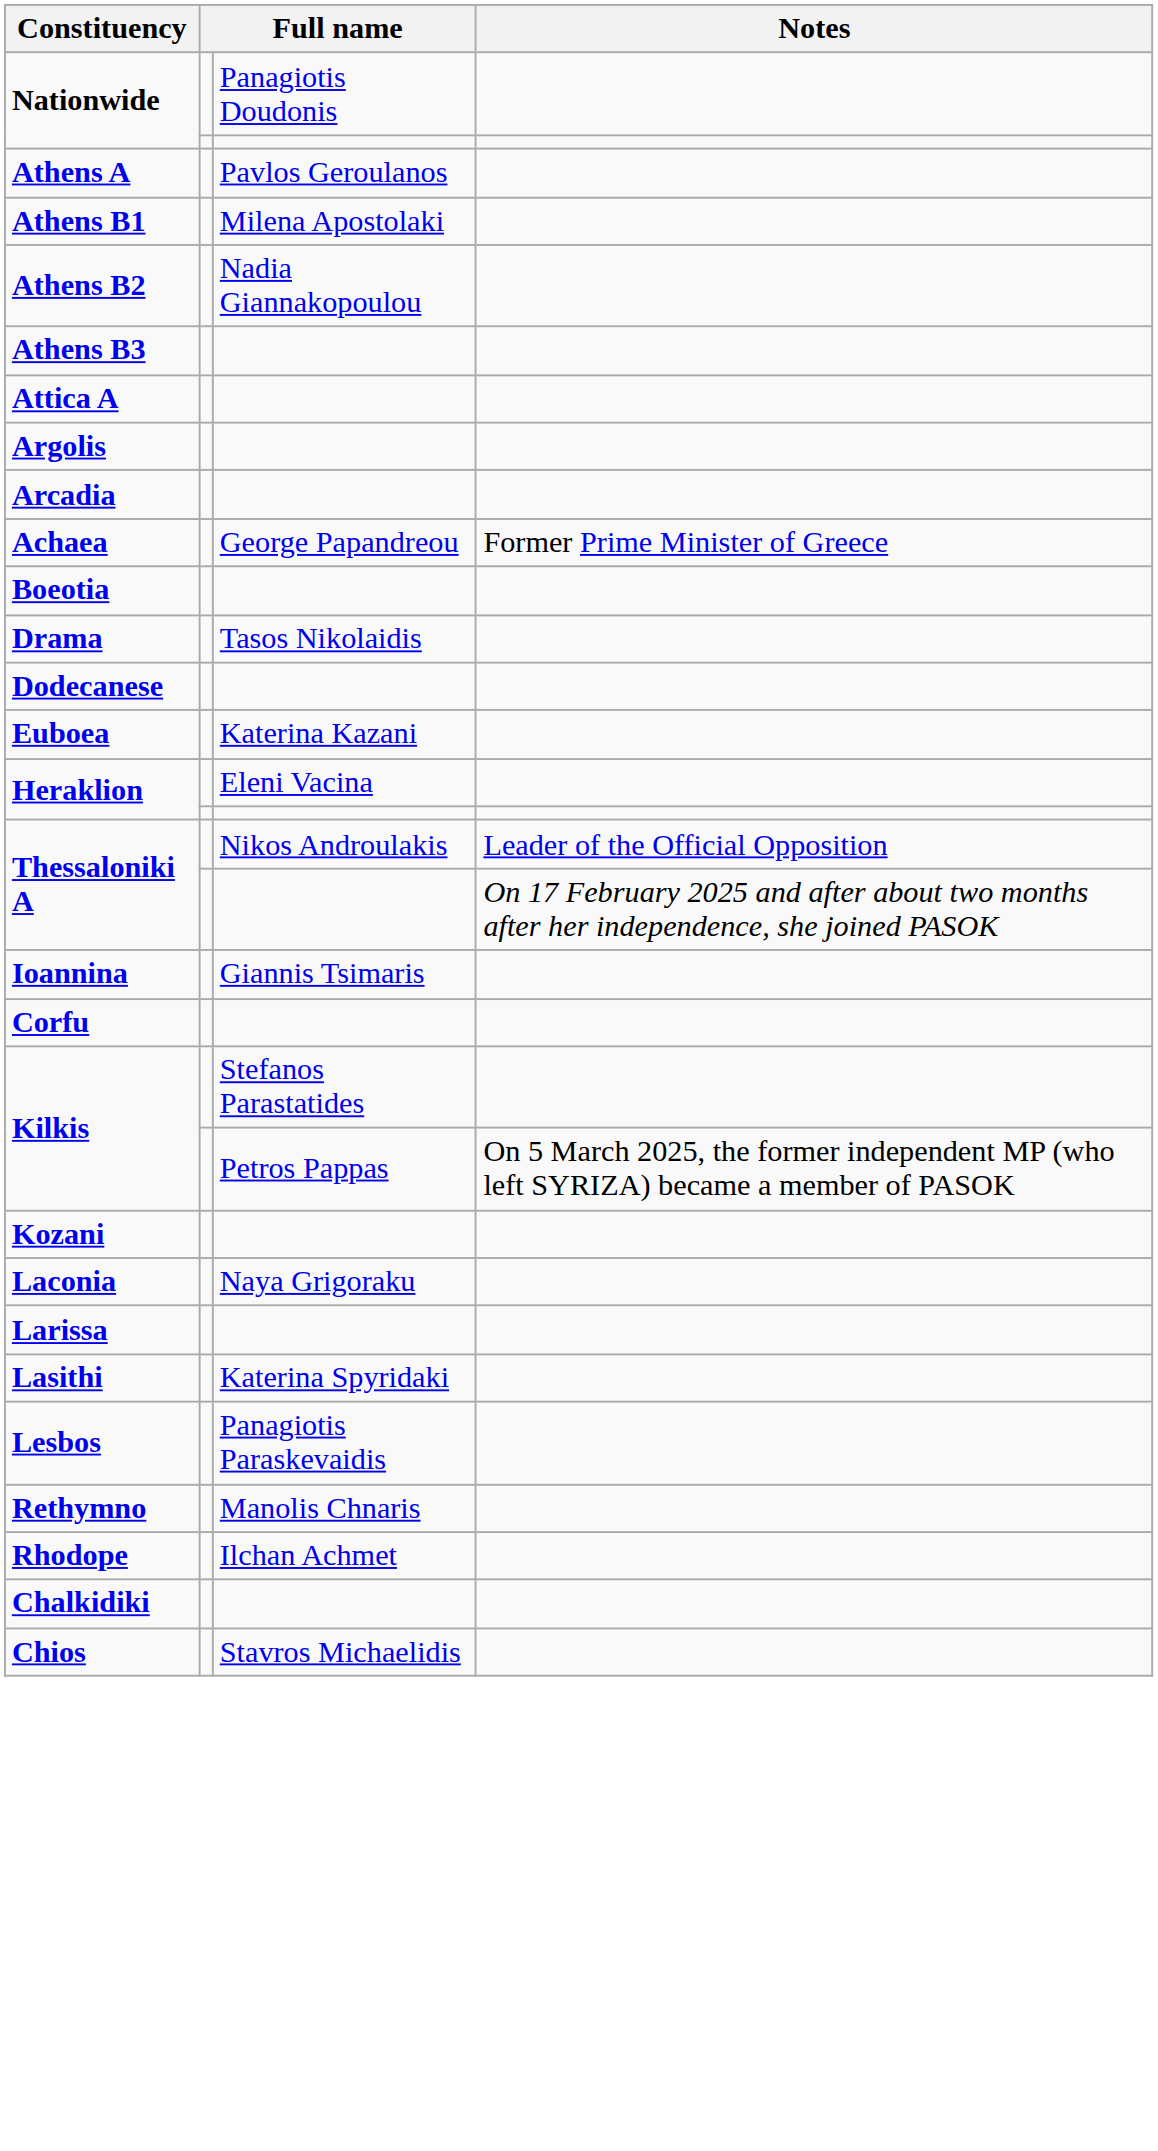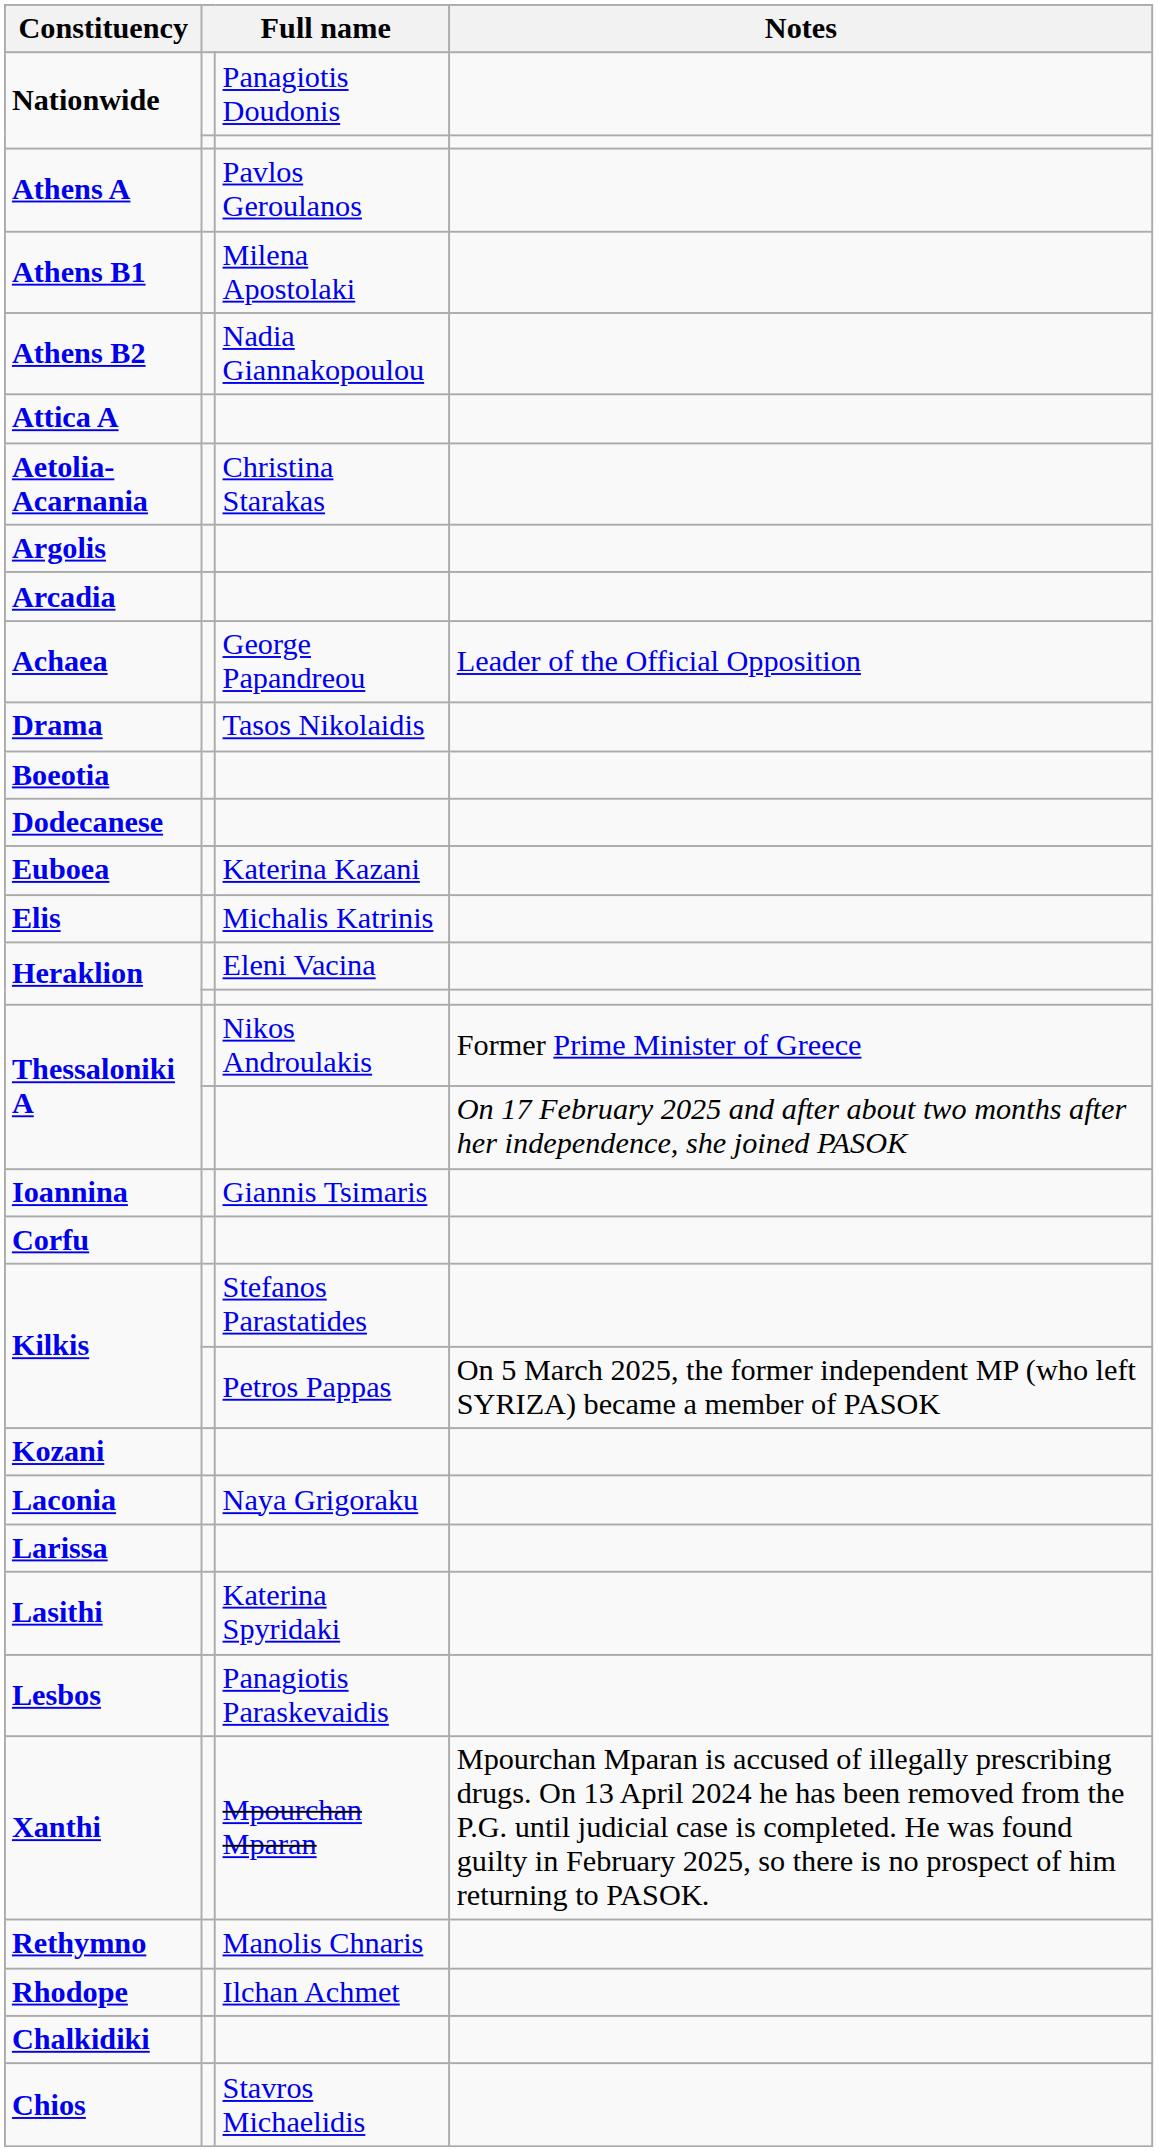- row: (79, 350)
+ row: (80, 483)
(686, 542) Former Prime Minister of Greece -> (659, 661) Leader of the Official Opposition
rows swapped: (61, 590) <-> (57, 638)
+ row: (36, 917)
(686, 843) Leader of the Official Opposition -> (659, 1044) Former Prime Minister of Greece
+ row: (56, 1827)
